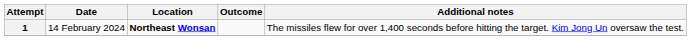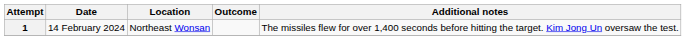(172, 27) bold -> (170, 27) normal
